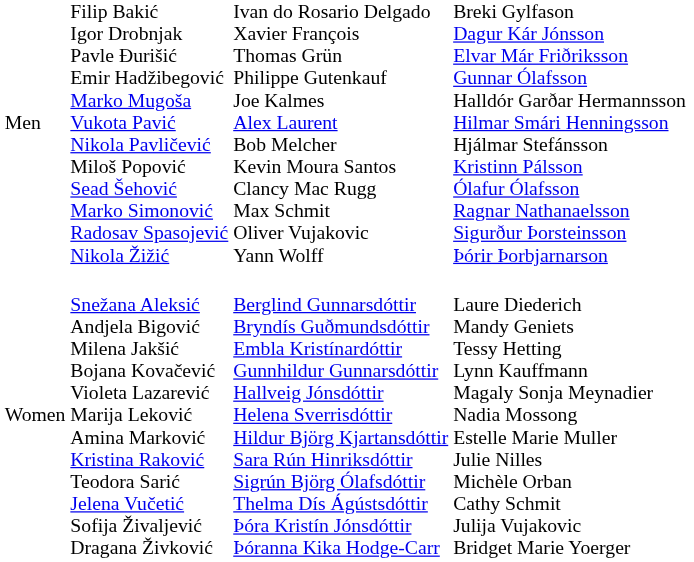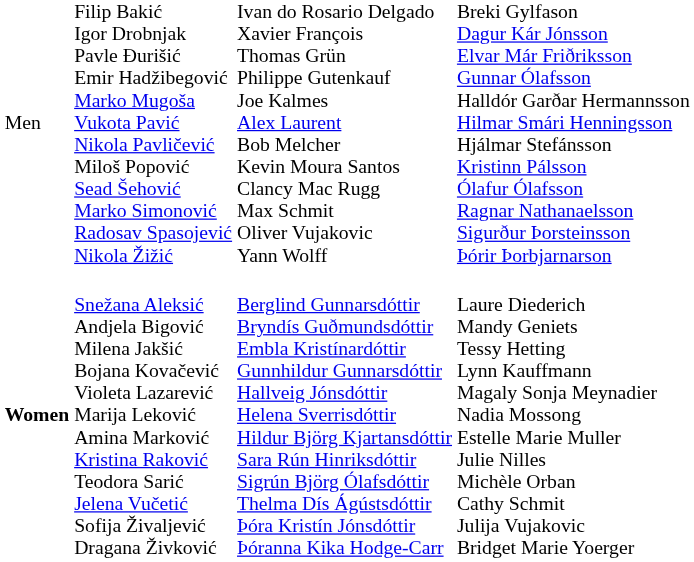(35, 415) normal -> (37, 415) bold
